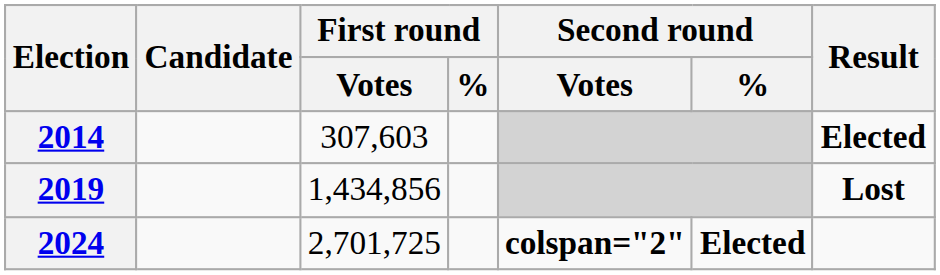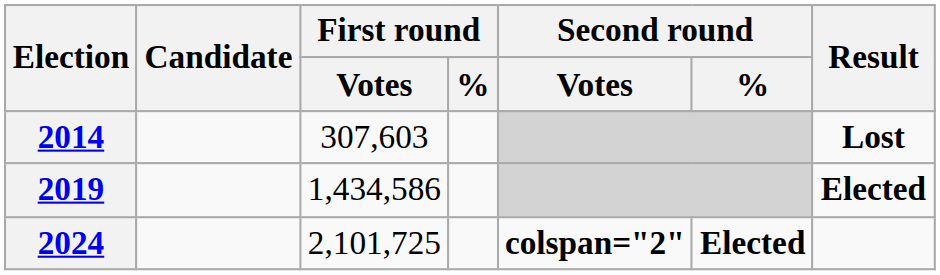(873, 136) Elected -> (873, 136) Lost
(374, 189) 1,434,856 -> (374, 189) 1,434,586
(873, 189) Lost -> (873, 189) Elected
(374, 242) 2,701,725 -> (374, 242) 2,101,725
